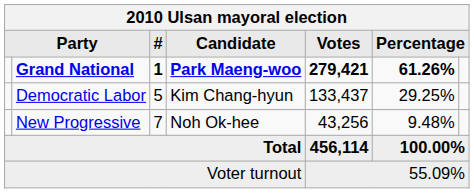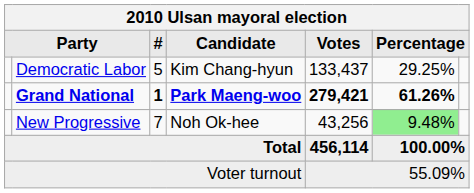rows swapped: (75, 69) <-> (81, 95)
(431, 122) no background -> (431, 122) lightgreen background
